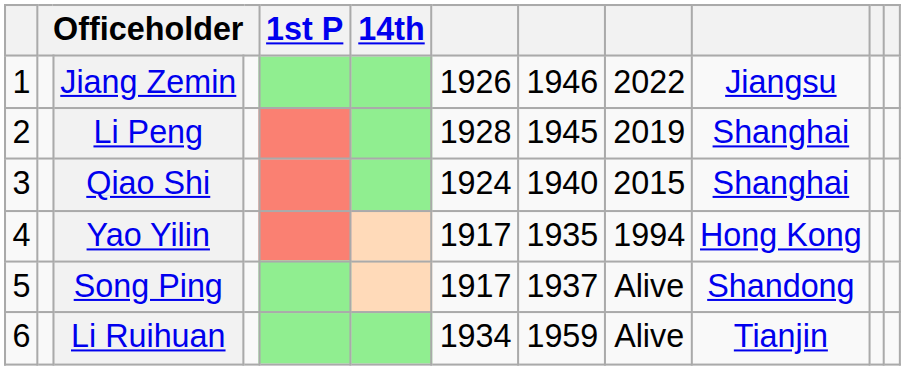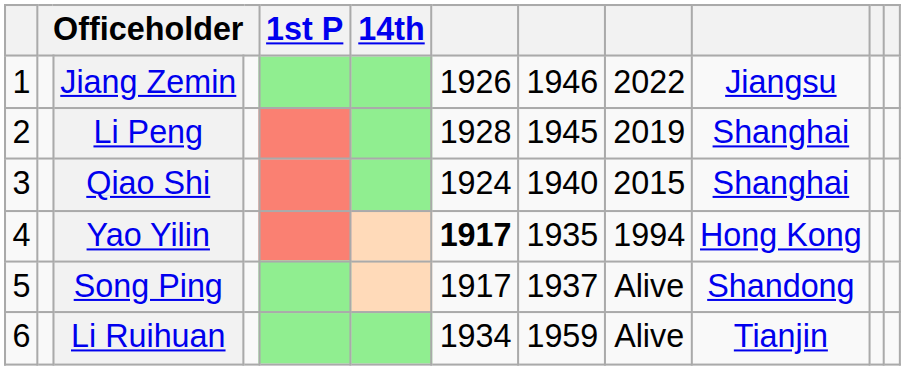(476, 235) normal -> (476, 235) bold
